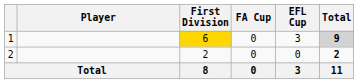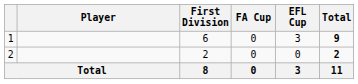(205, 39) gold background -> (205, 39) no background
(337, 39) lightgrey background -> (337, 39) no background
